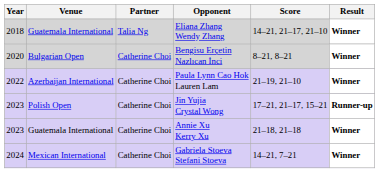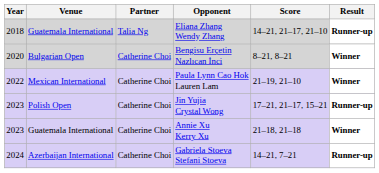(346, 31) Winner -> (352, 31) Runner-up
(71, 81) Azerbaijan International -> (67, 81) Mexican International
(67, 156) Mexican International -> (71, 156) Azerbaijan International
(346, 156) Winner -> (352, 156) Runner-up
